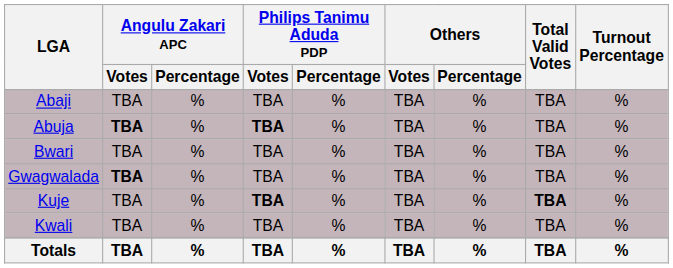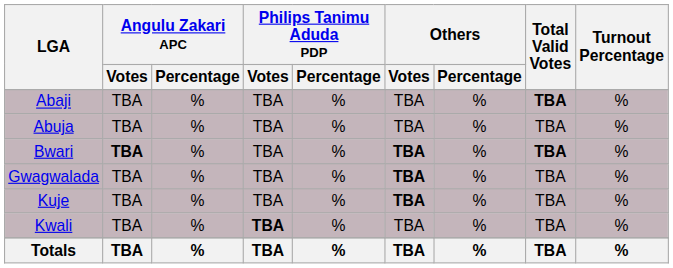(550, 102) normal -> (550, 102) bold
(127, 127) bold -> (127, 127) normal
(268, 127) bold -> (268, 127) normal
(127, 151) normal -> (127, 151) bold
(409, 151) normal -> (409, 151) bold
(550, 151) normal -> (550, 151) bold
(127, 176) bold -> (127, 176) normal
(409, 176) normal -> (409, 176) bold
(268, 201) bold -> (268, 201) normal
(409, 201) normal -> (409, 201) bold
(550, 201) bold -> (550, 201) normal
(268, 226) normal -> (268, 226) bold
